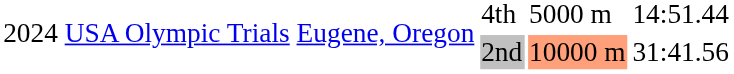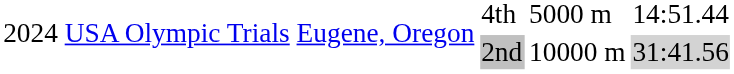(577, 51) lightsalmon background -> (577, 51) no background
(681, 51) no background -> (681, 51) lightgrey background
